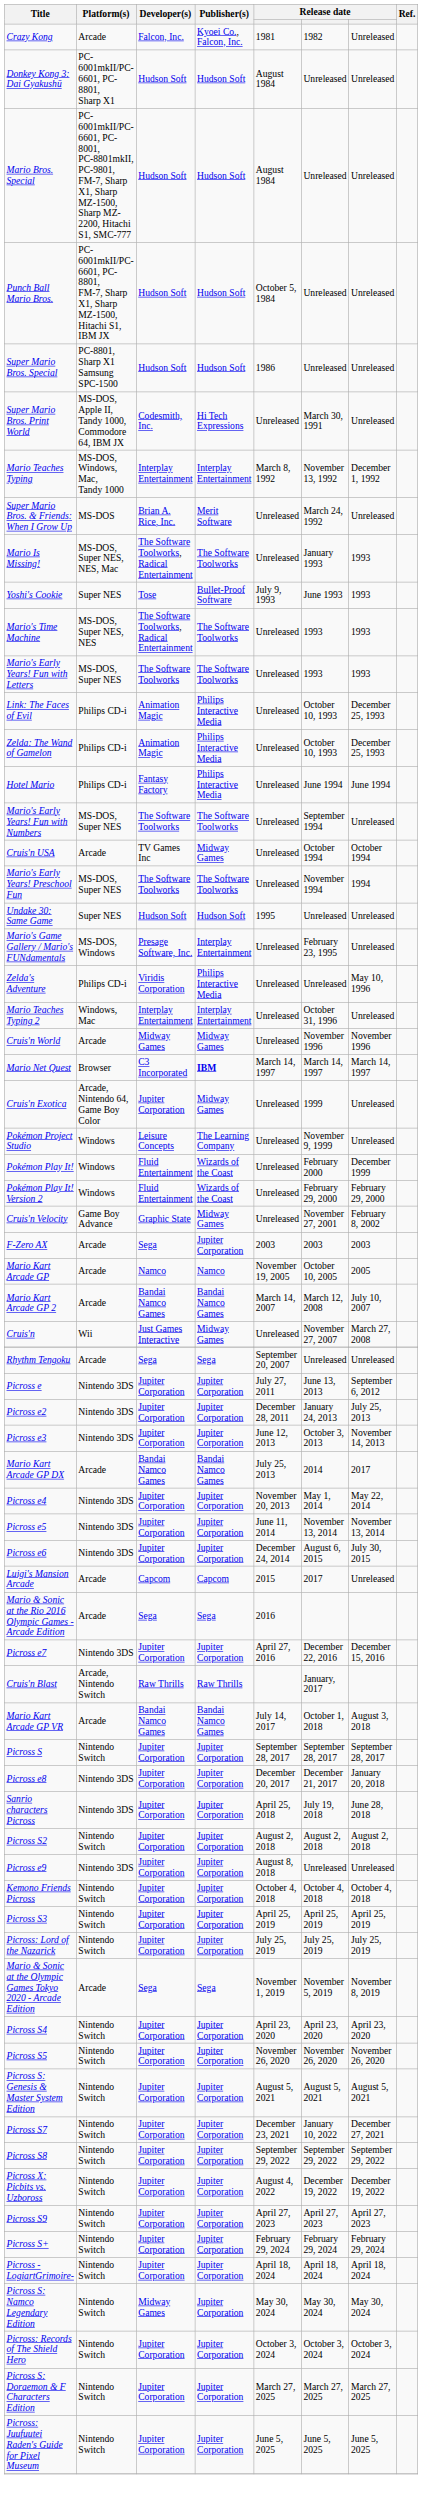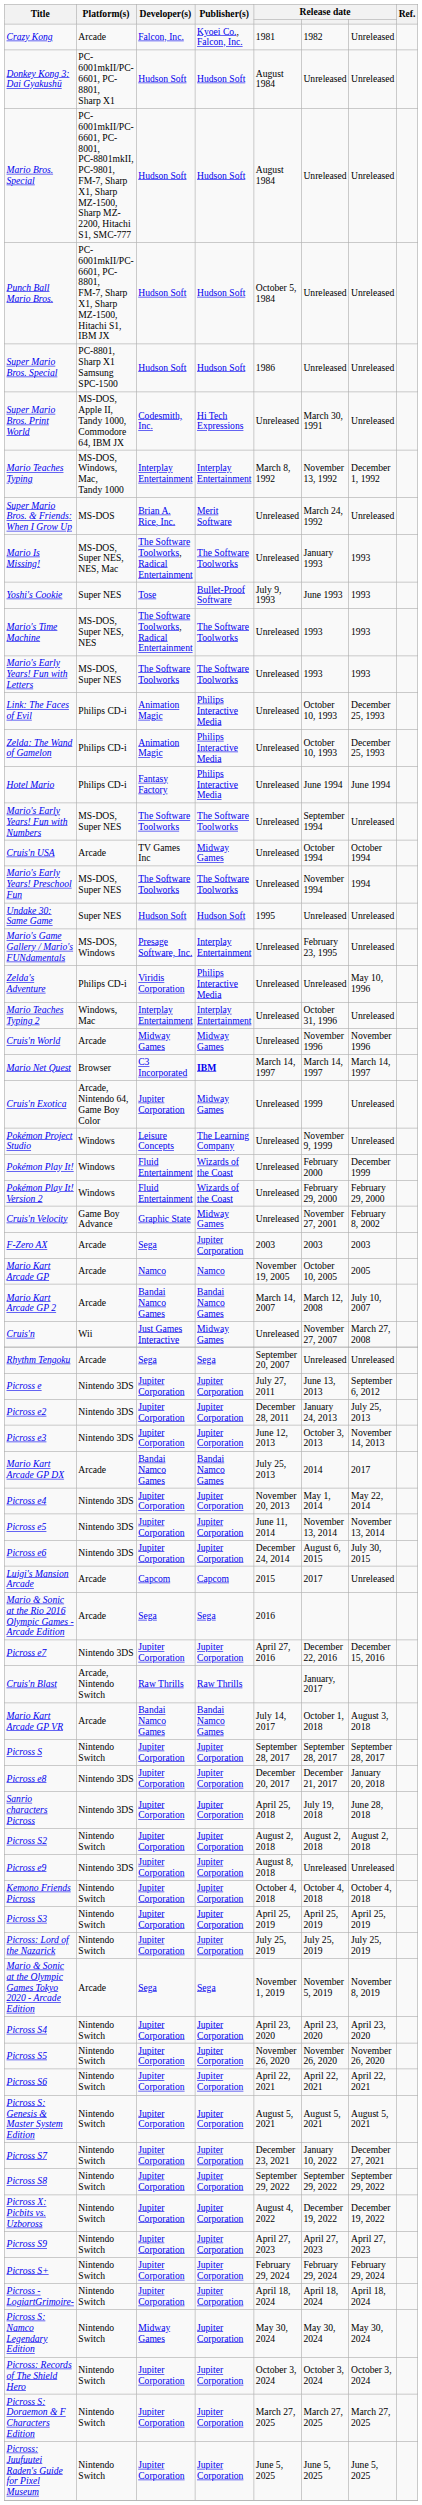+ row: (27, 2082)
